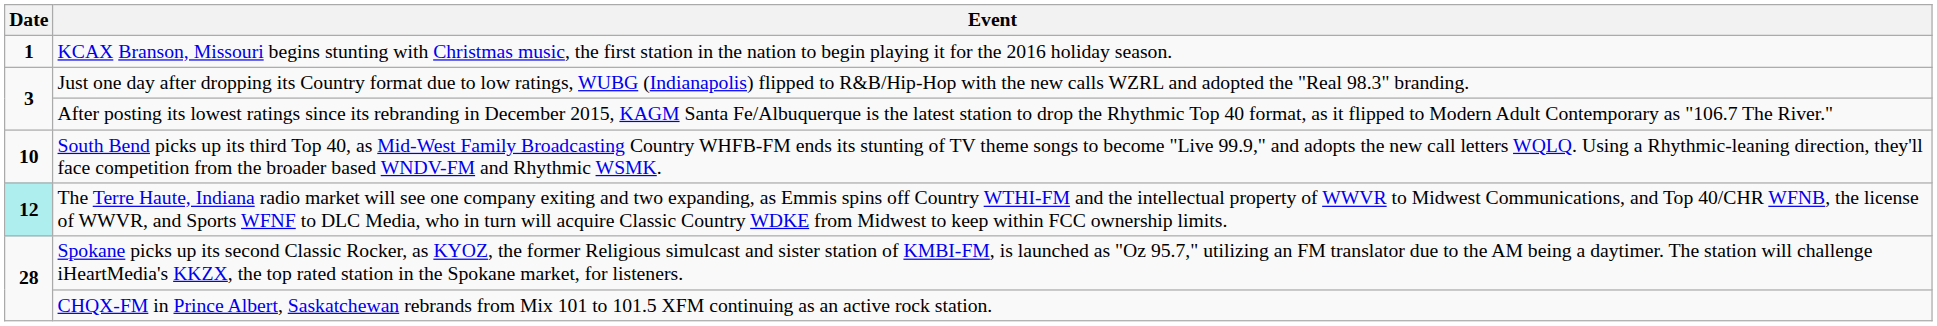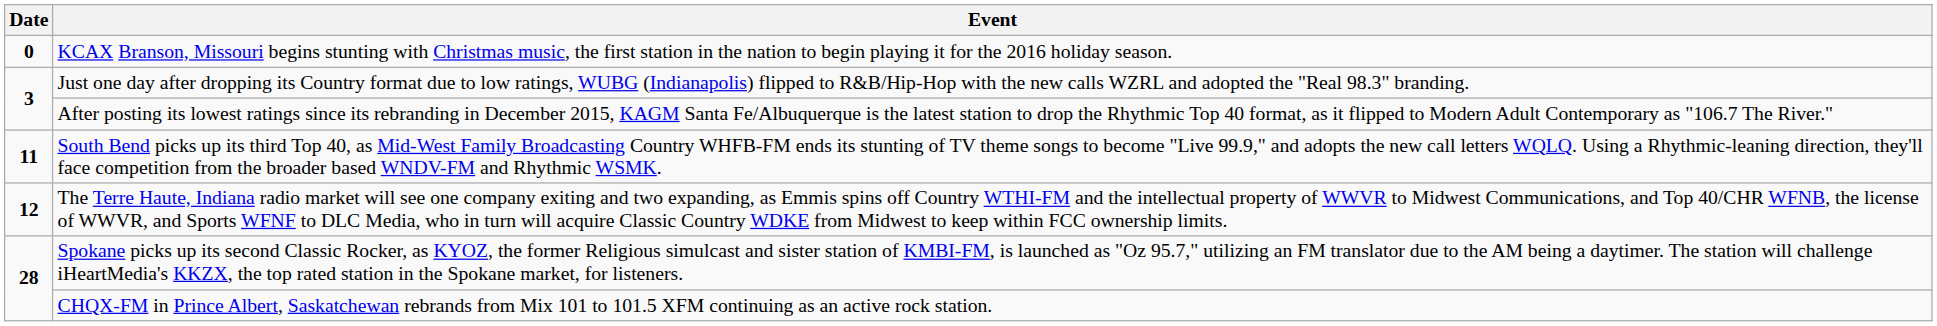(29, 51) 1 -> (29, 51) 0
(29, 156) 10 -> (29, 156) 11
(29, 209) paleturquoise background -> (29, 209) no background
